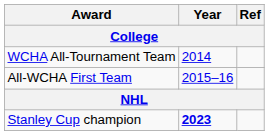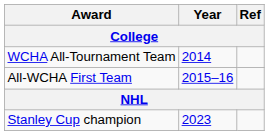(196, 120) bold -> (196, 120) normal
